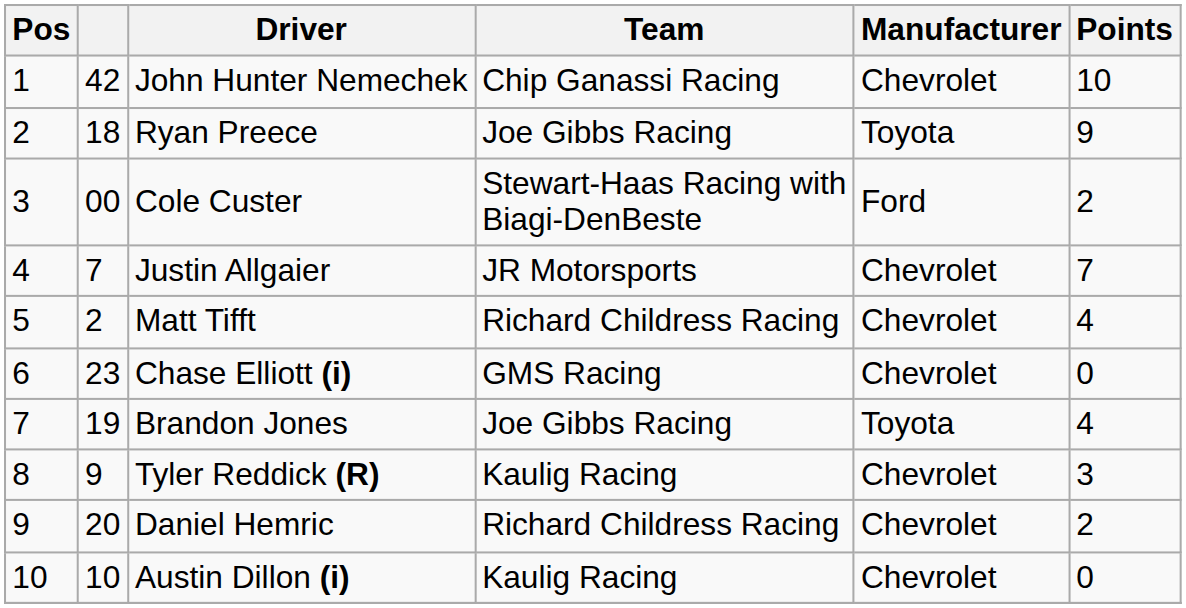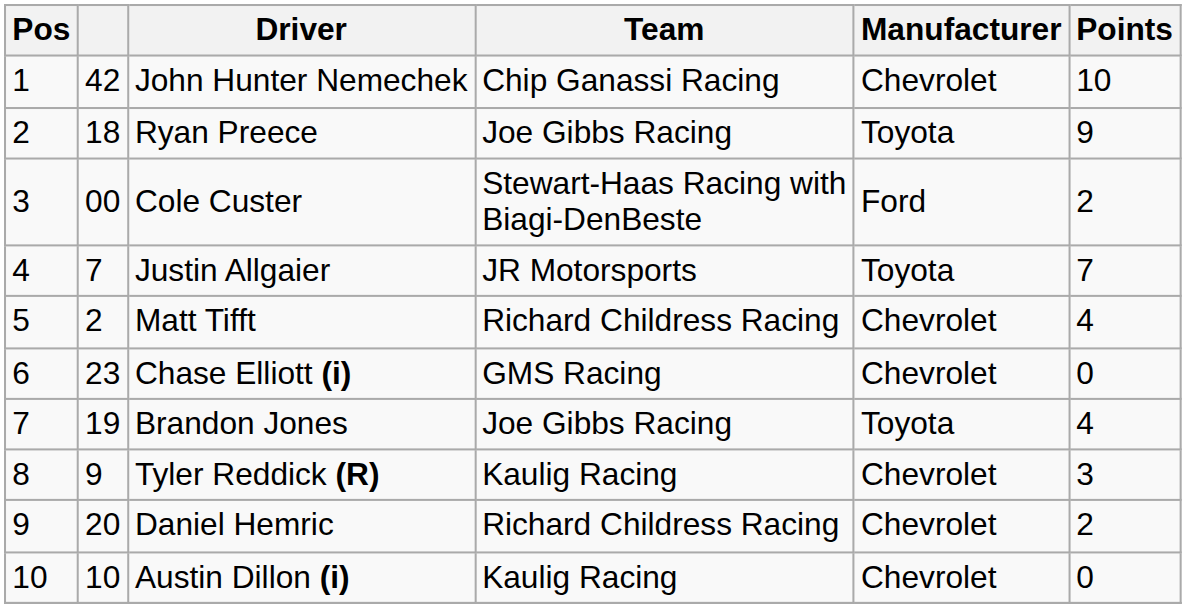(929, 270) Chevrolet -> (908, 270) Toyota
